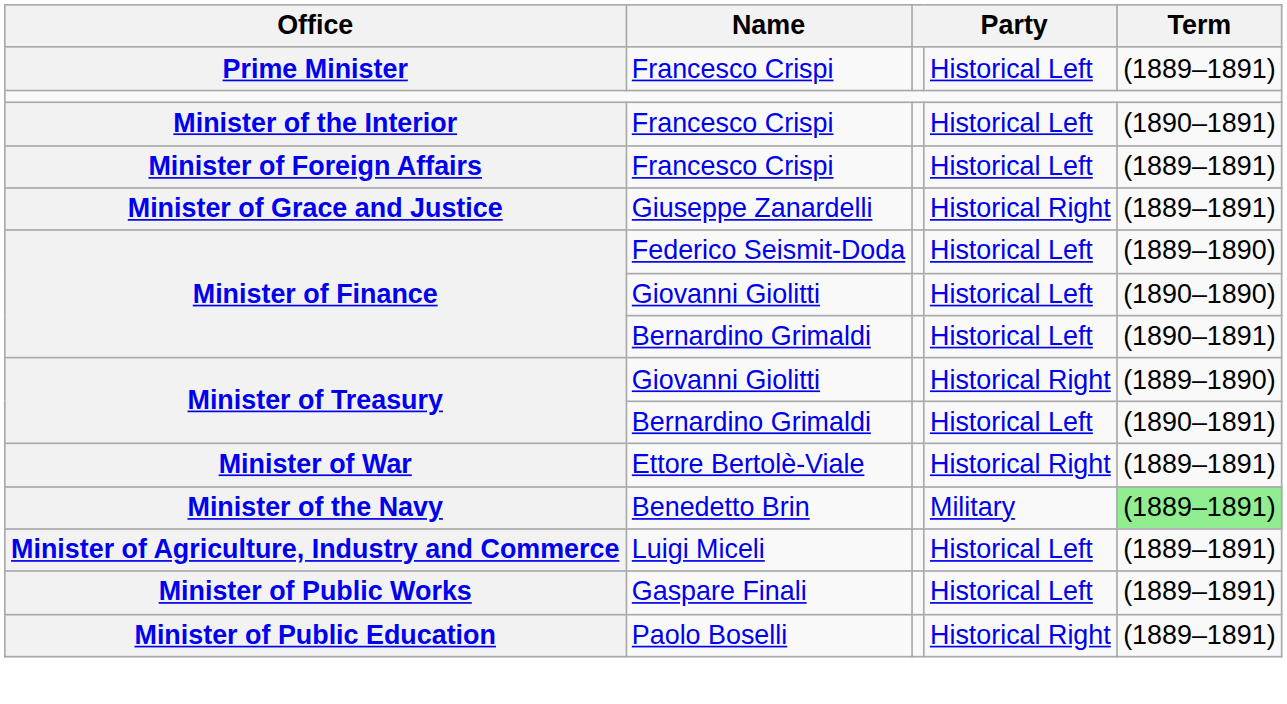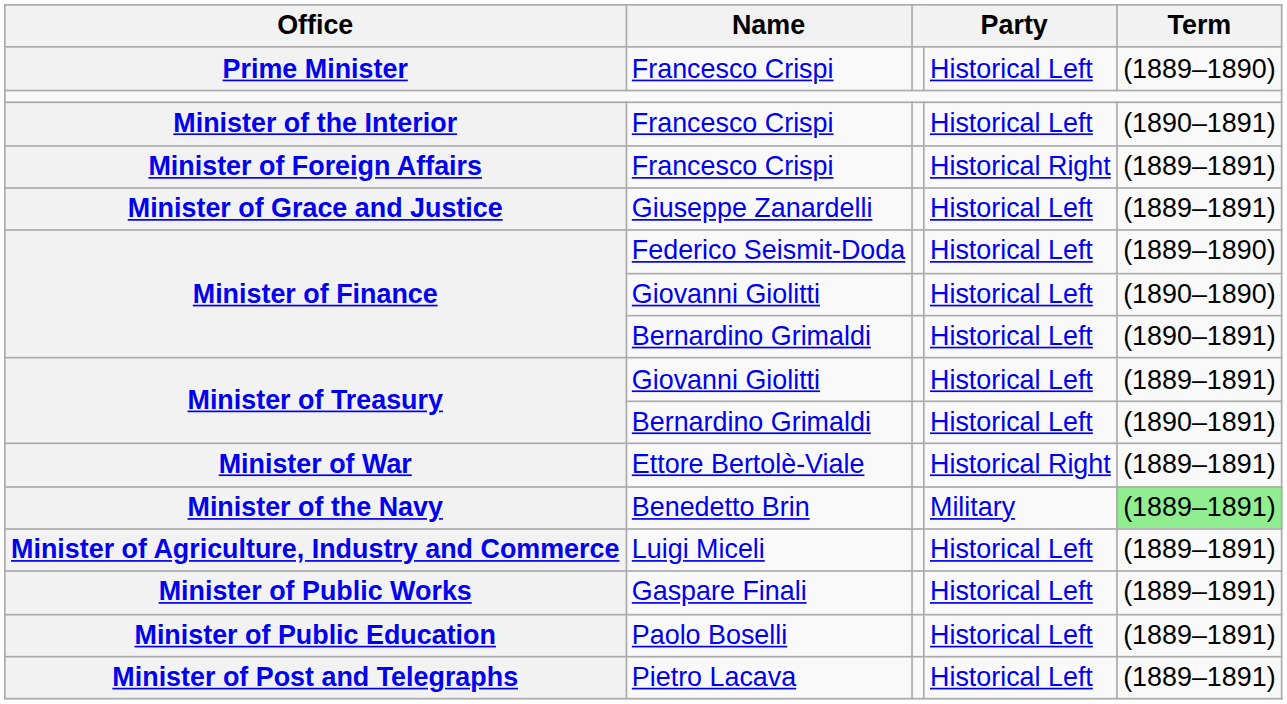(1199, 68) (1889–1891) -> (1199, 68) (1889–1890)
(1011, 166) Historical Left -> (1020, 166) Historical Right
(1020, 208) Historical Right -> (1011, 208) Historical Left
(1020, 379) Historical Right -> (1011, 379) Historical Left
(1199, 379) (1889–1890) -> (1199, 379) (1889–1891)
(1020, 635) Historical Right -> (1011, 635) Historical Left
+ row: (315, 677)
